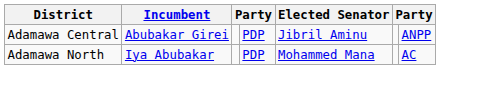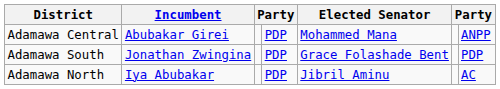(323, 35) Jibril Aminu -> (349, 35) Mohammed Mana
+ row: (56, 55)
(326, 55) Mohammed Mana -> (345, 75) Jibril Aminu
